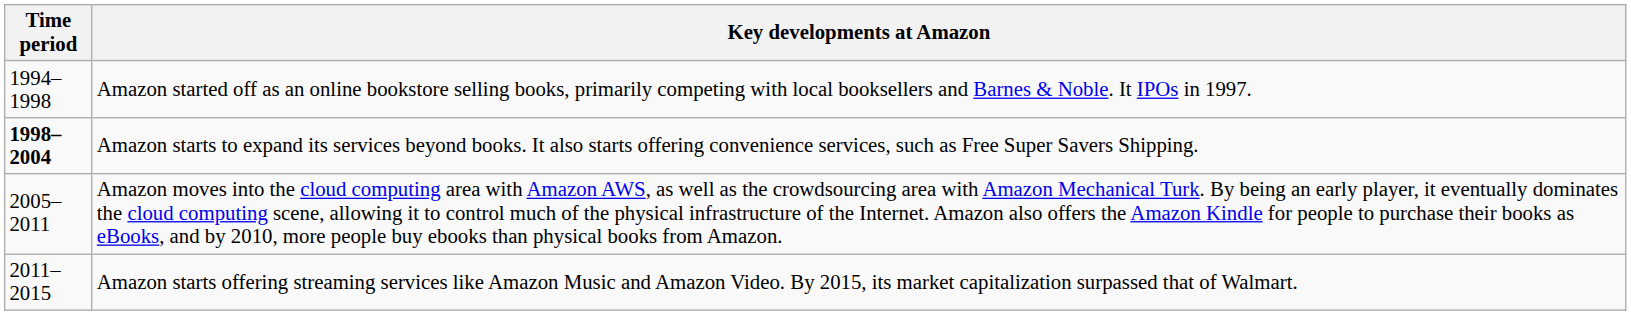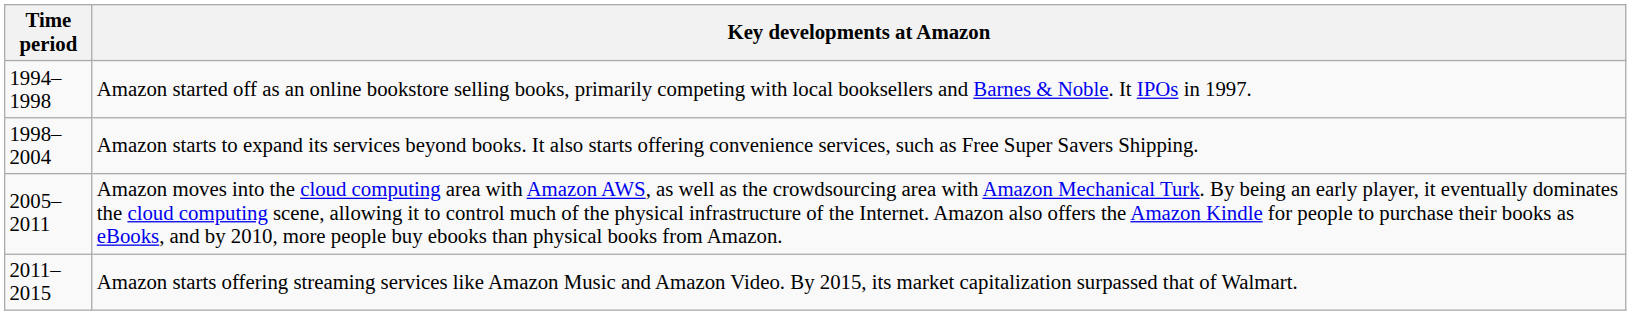(35, 145) bold -> (35, 145) normal
